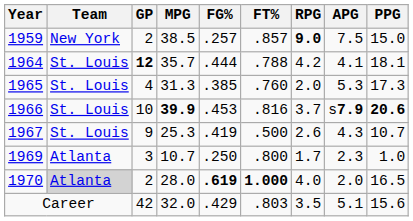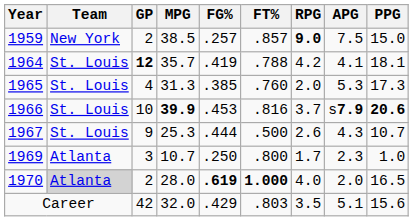(220, 64) .444 -> (220, 64) .419
(220, 134) .419 -> (220, 134) .444
